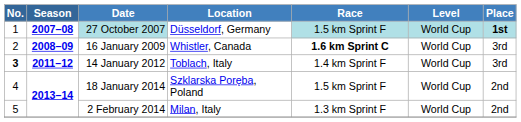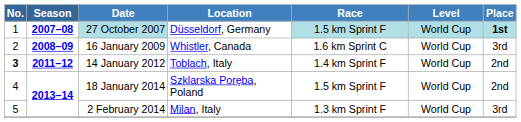(350, 47) bold -> (350, 47) normal
(500, 63) 3rd -> (500, 63) 2nd
(500, 109) 2nd -> (500, 109) 3rd
